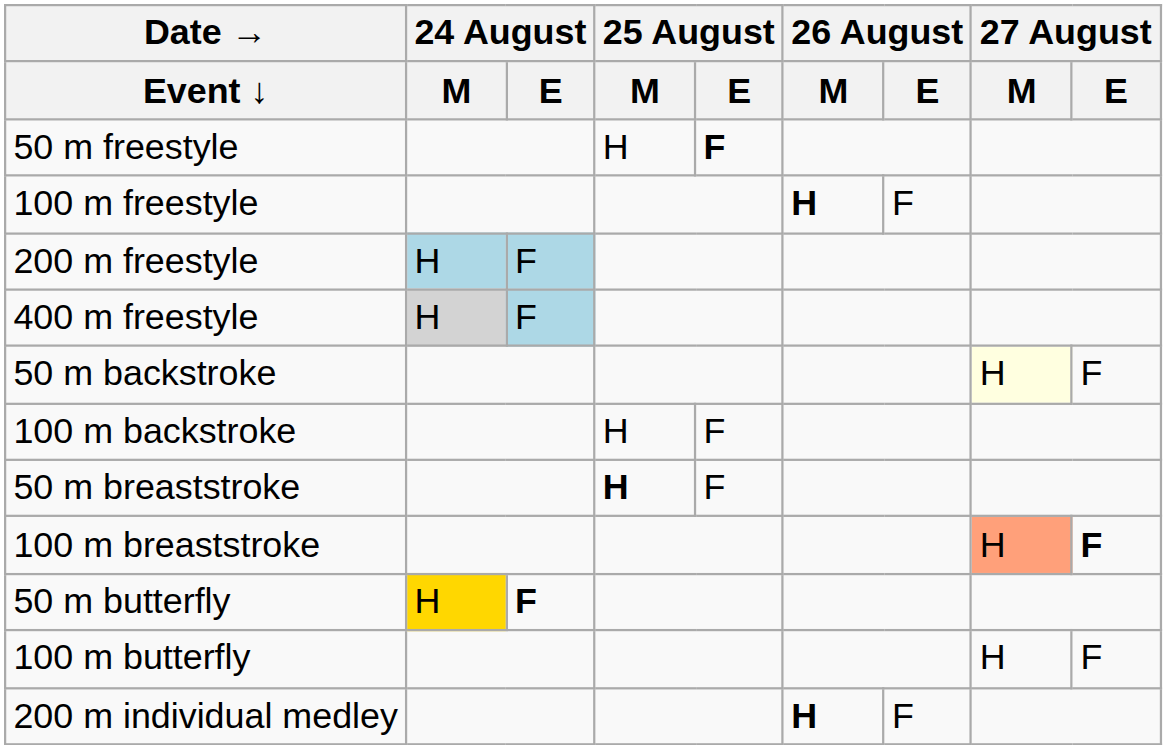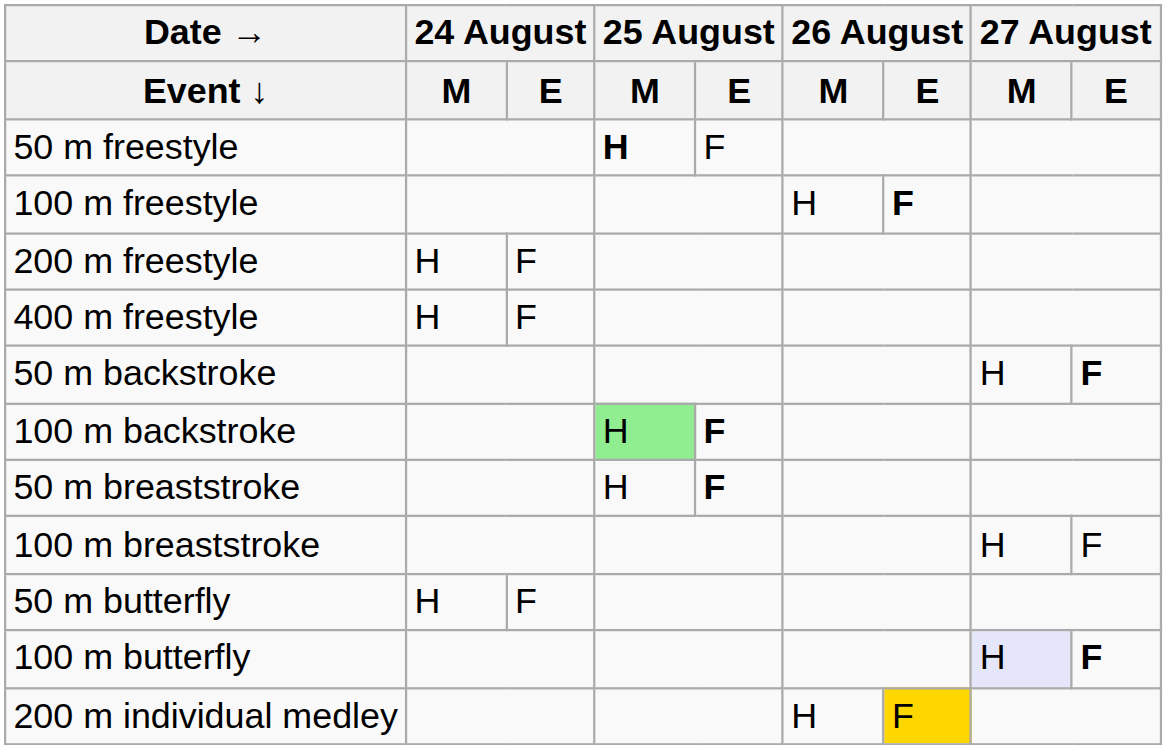(616, 146) normal -> (616, 146) bold
(714, 146) bold -> (714, 146) normal
(804, 203) bold -> (804, 203) normal
(903, 203) normal -> (903, 203) bold
(427, 260) lightblue background -> (427, 260) no background
(526, 260) lightblue background -> (526, 260) no background
(427, 317) lightgrey background -> (427, 317) no background
(526, 317) lightblue background -> (526, 317) no background
(993, 373) lightyellow background -> (993, 373) no background
(1091, 373) normal -> (1091, 373) bold
(616, 430) no background -> (616, 430) lightgreen background
(714, 430) normal -> (714, 430) bold
(616, 487) bold -> (616, 487) normal
(714, 487) normal -> (714, 487) bold
(993, 544) lightsalmon background -> (993, 544) no background
(1091, 544) bold -> (1091, 544) normal
(427, 601) gold background -> (427, 601) no background
(526, 601) bold -> (526, 601) normal
(993, 658) no background -> (993, 658) lavender background
(1091, 658) normal -> (1091, 658) bold
(804, 715) bold -> (804, 714) normal
(903, 714) no background -> (903, 714) gold background
